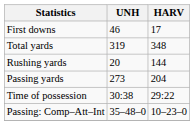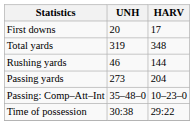(115, 29) 46 -> (115, 29) 20
(115, 62) 20 -> (115, 62) 46
rows swapped: (56, 112) <-> (47, 95)
